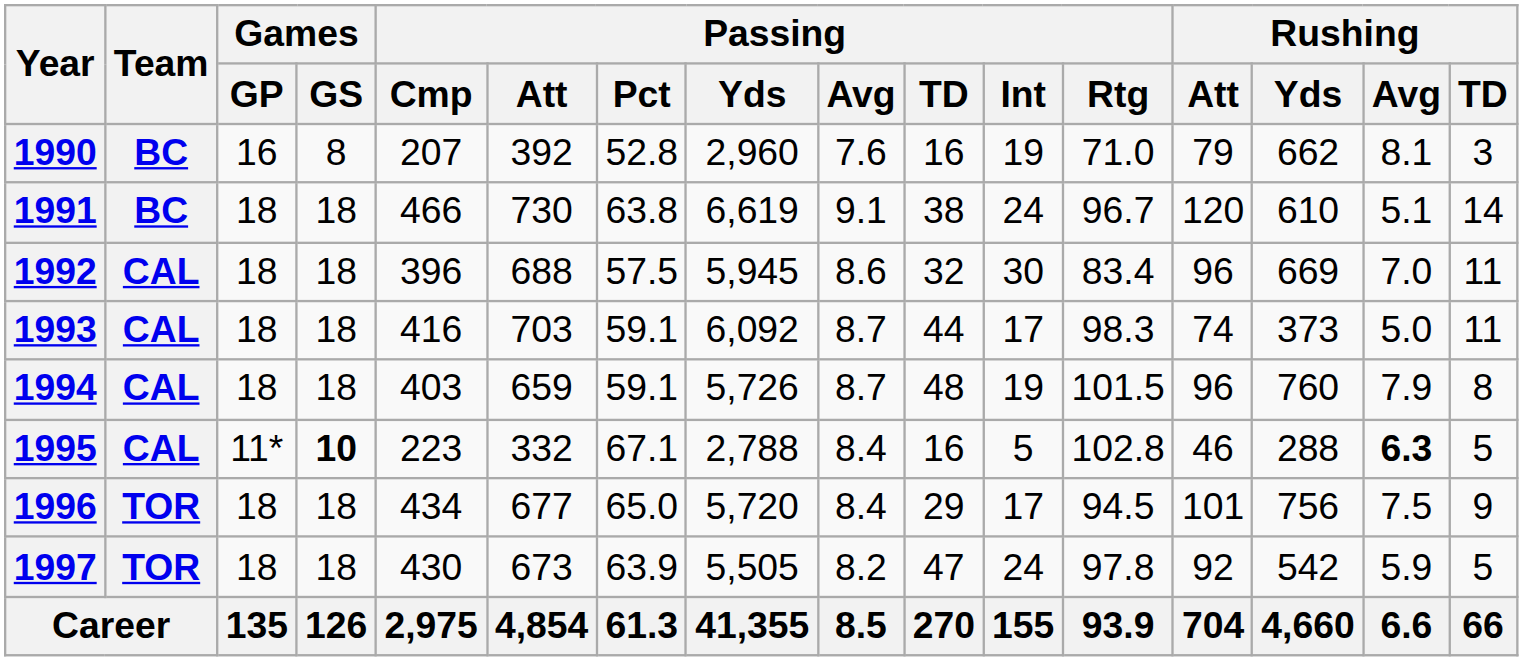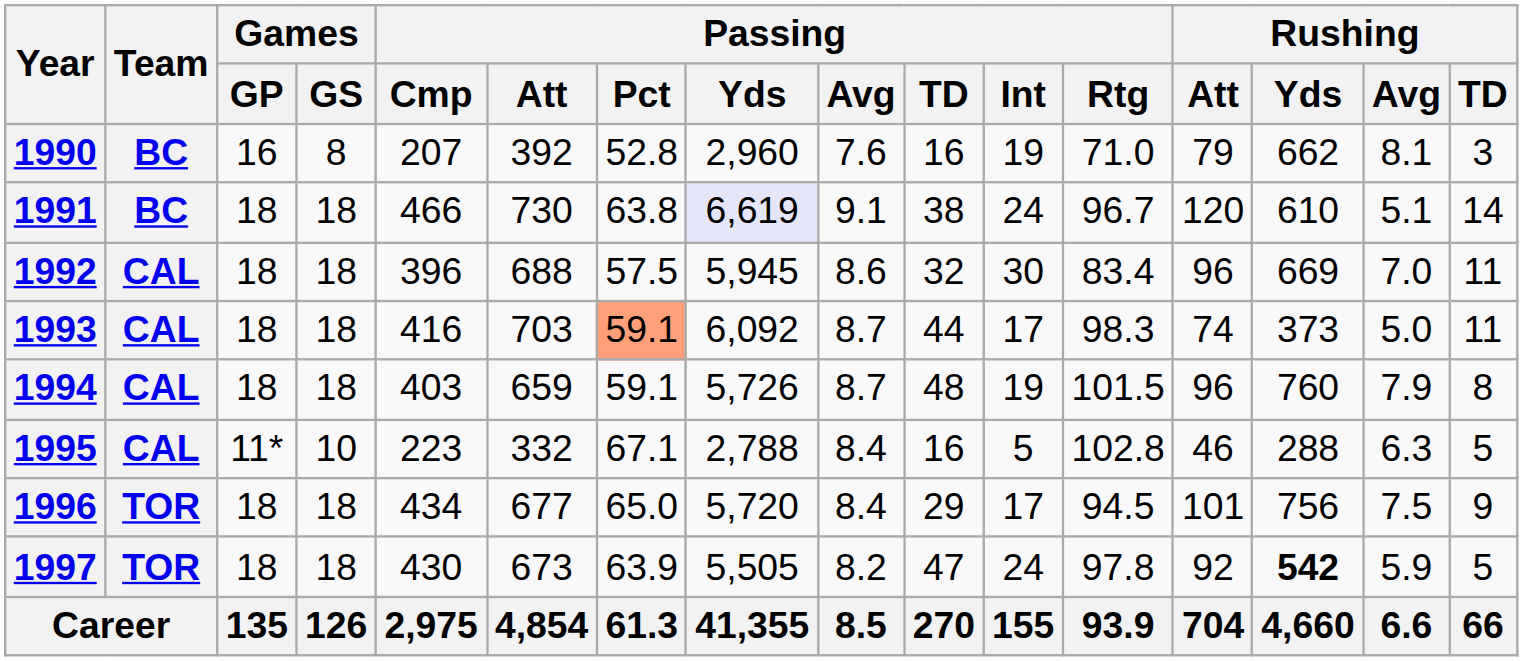(752, 211) no background -> (752, 211) lavender background
(642, 329) no background -> (642, 329) lightsalmon background
(336, 447) bold -> (336, 447) normal
(1406, 447) bold -> (1406, 447) normal
(1308, 566) normal -> (1308, 566) bold
